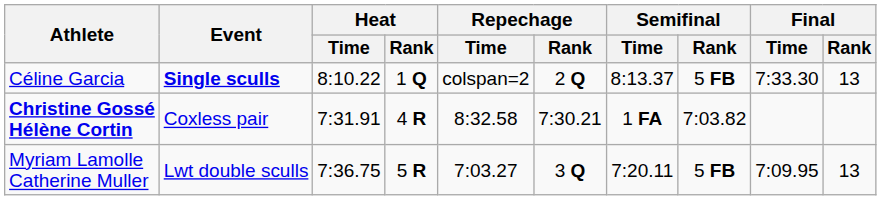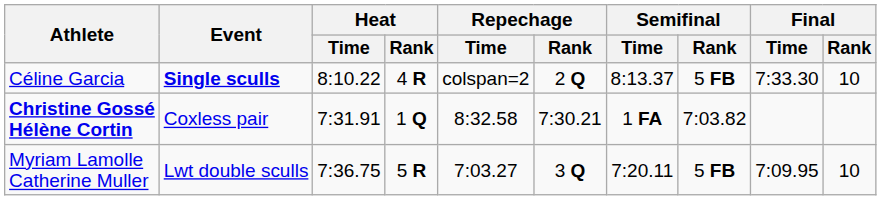(411, 78) 1 Q -> (411, 78) 4 R
(849, 78) 13 -> (849, 78) 10
(411, 119) 4 R -> (411, 119) 1 Q
(849, 170) 13 -> (849, 170) 10
